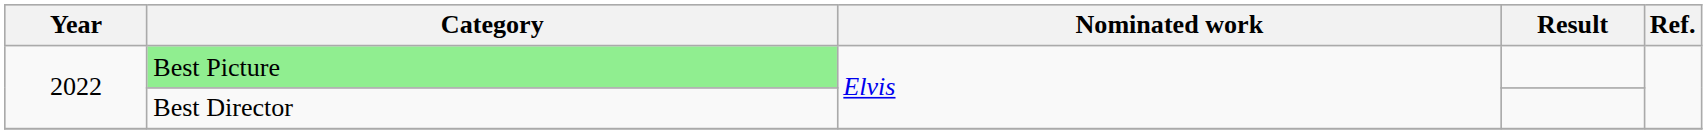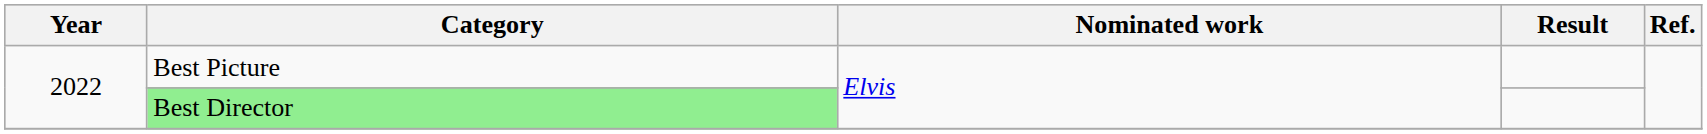(217, 66) lightgreen background -> (217, 66) no background
(223, 107) no background -> (223, 107) lightgreen background
